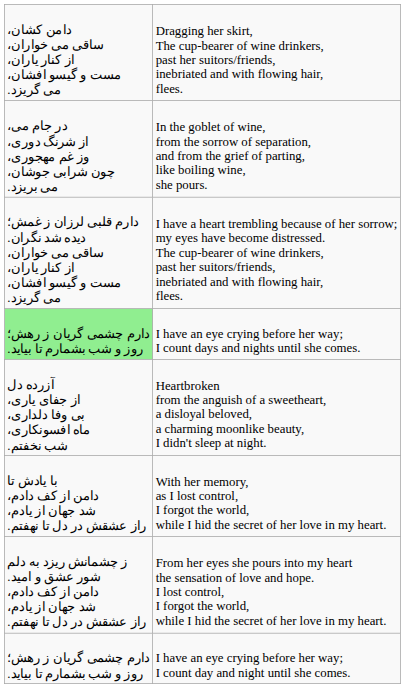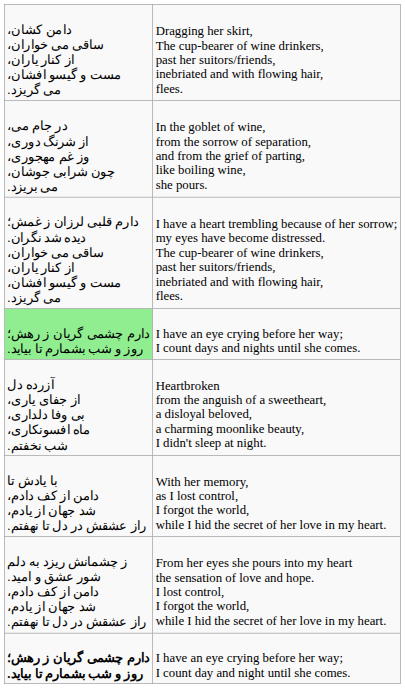(79, 665) normal -> (79, 665) bold
